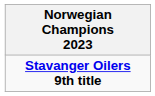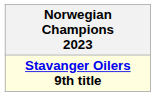(78, 73) no background -> (78, 73) lightyellow background
